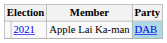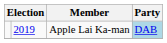(24, 30) 2021 -> (24, 30) 2019
